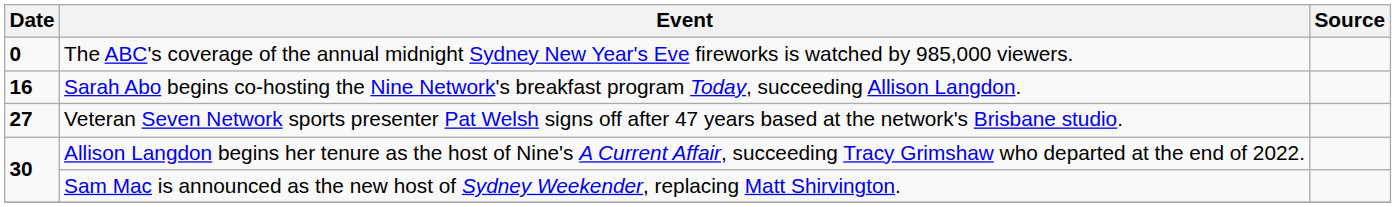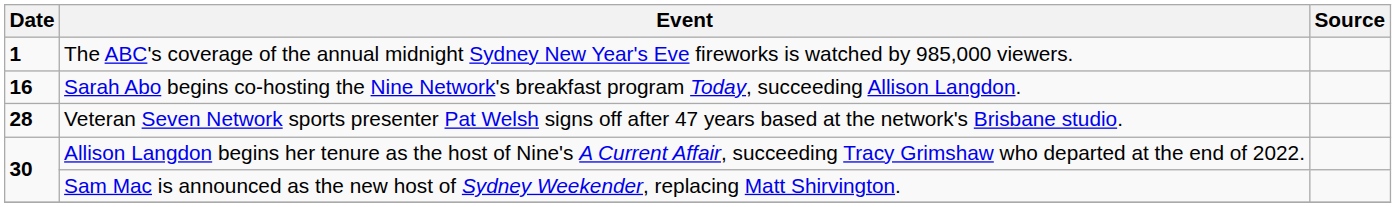(15, 53) 0 -> (15, 53) 1
(21, 119) 27 -> (21, 119) 28
